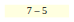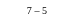(37, 11) lightyellow background -> (37, 11) no background
